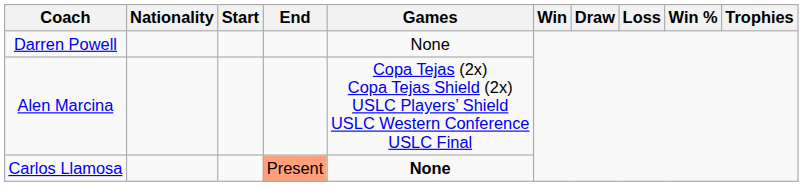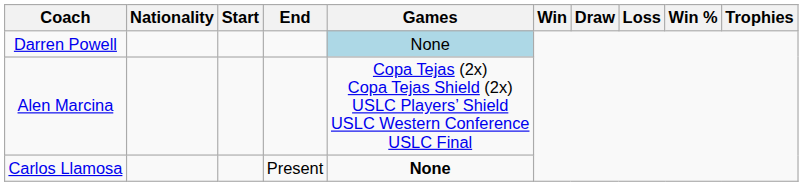(430, 44) no background -> (430, 44) lightblue background
(295, 169) lightsalmon background -> (295, 169) no background
